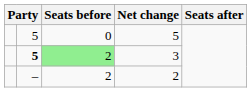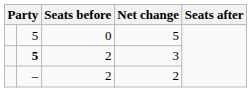(108, 55) lightgreen background -> (108, 55) no background
